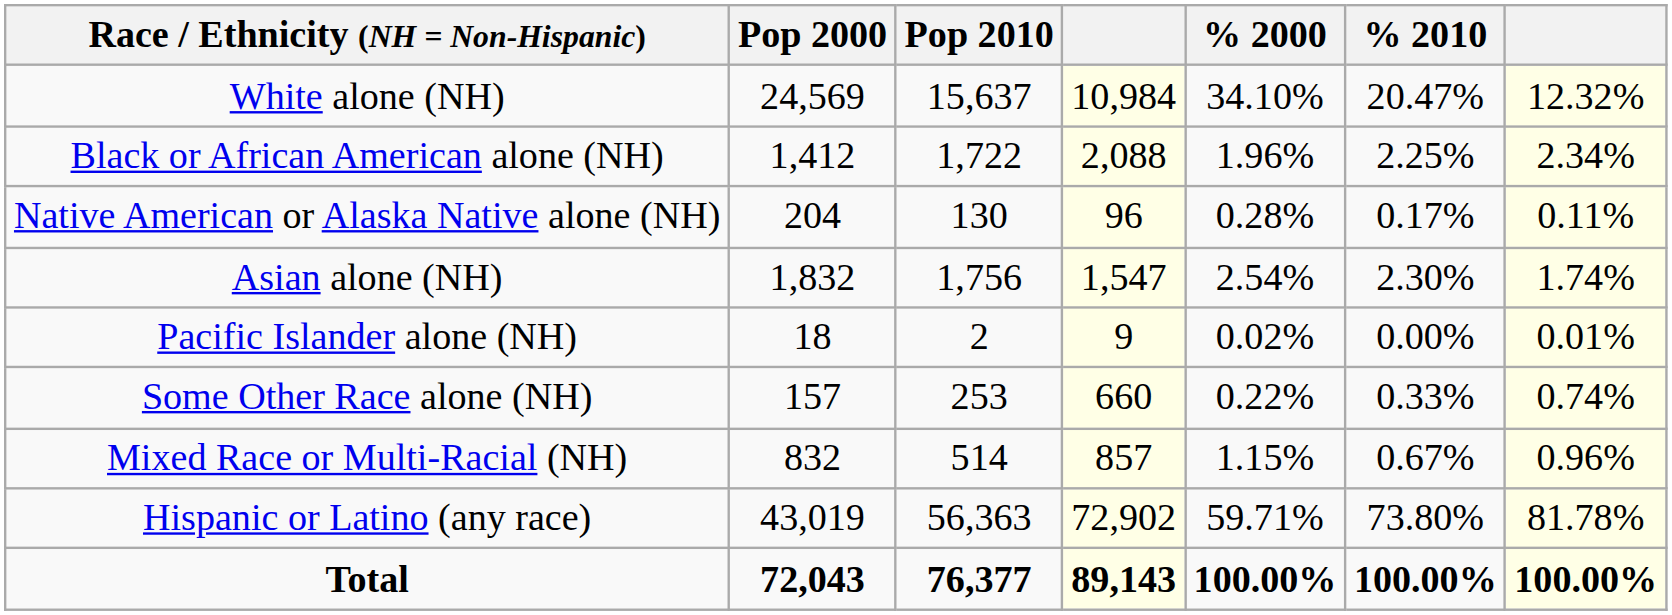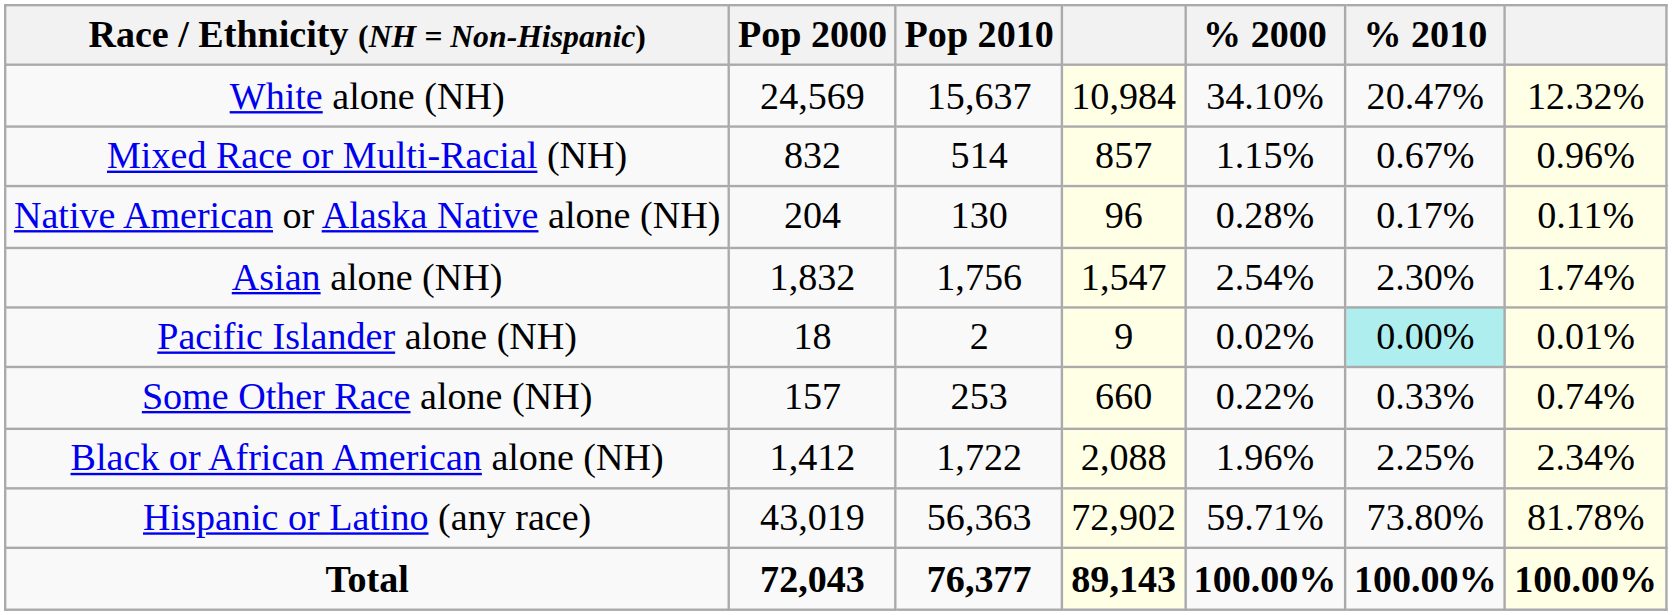rows swapped: (367, 155) <-> (367, 457)
(1425, 336) no background -> (1425, 336) paleturquoise background
